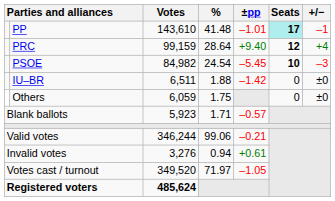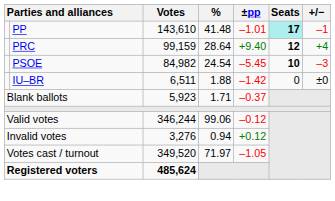- row: (29, 98)
(253, 115) –0.57 -> (253, 98) –0.37
(253, 136) –0.21 -> (253, 119) –0.12
(253, 153) +0.61 -> (253, 136) +0.12
